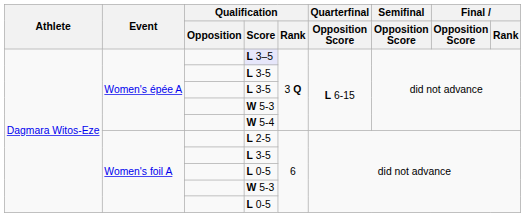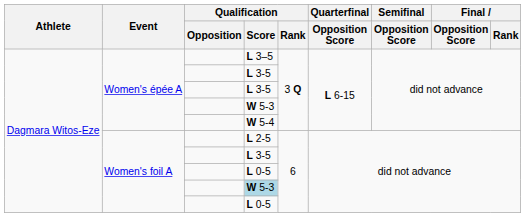(260, 57) lavender background -> (260, 57) no background
(260, 188) no background -> (260, 188) lightblue background
